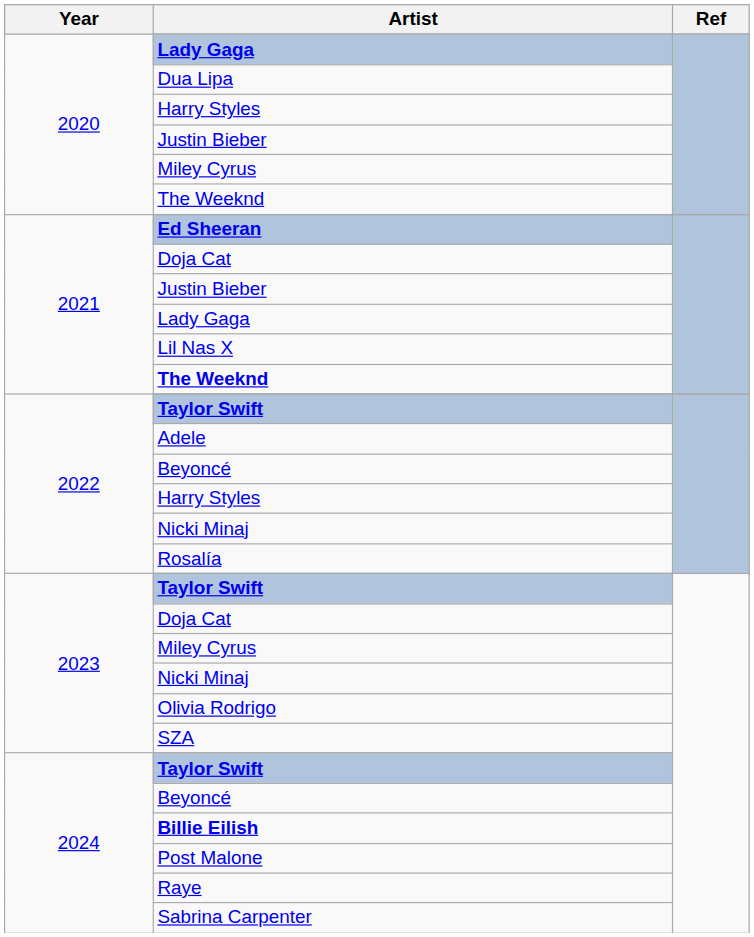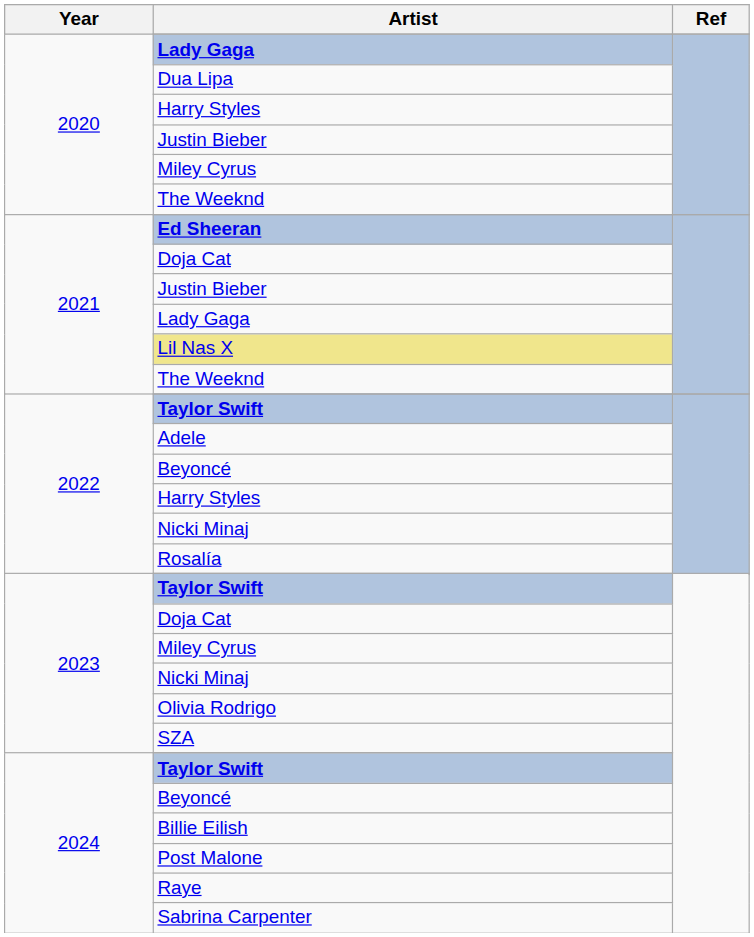(195, 348) no background -> (195, 348) khaki background
(213, 378) bold -> (211, 378) normal
(208, 827) bold -> (203, 827) normal
